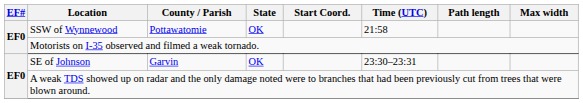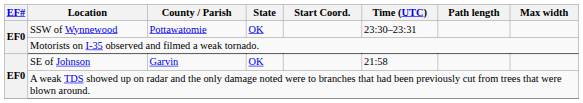(376, 29) 21:58 -> (390, 29) 23:30–23:31
(390, 62) 23:30–23:31 -> (376, 62) 21:58
